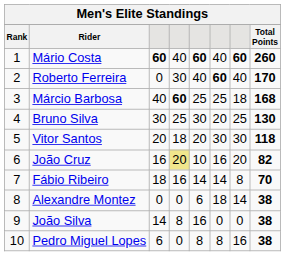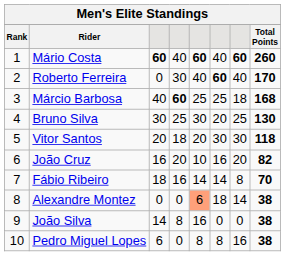(179, 159) khaki background -> (179, 159) no background
(200, 200) no background -> (200, 200) lightsalmon background
